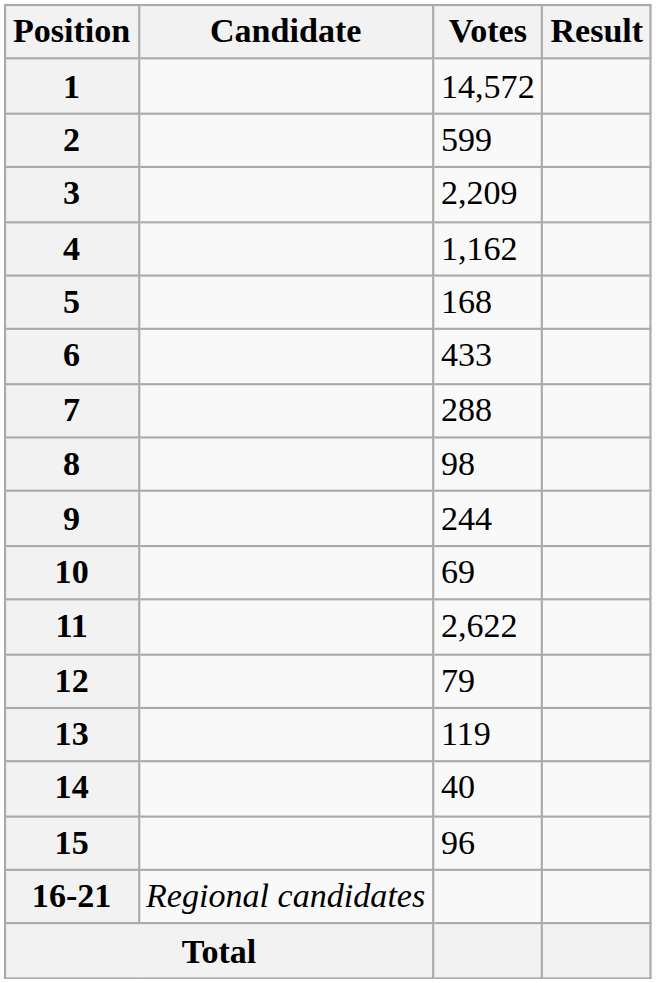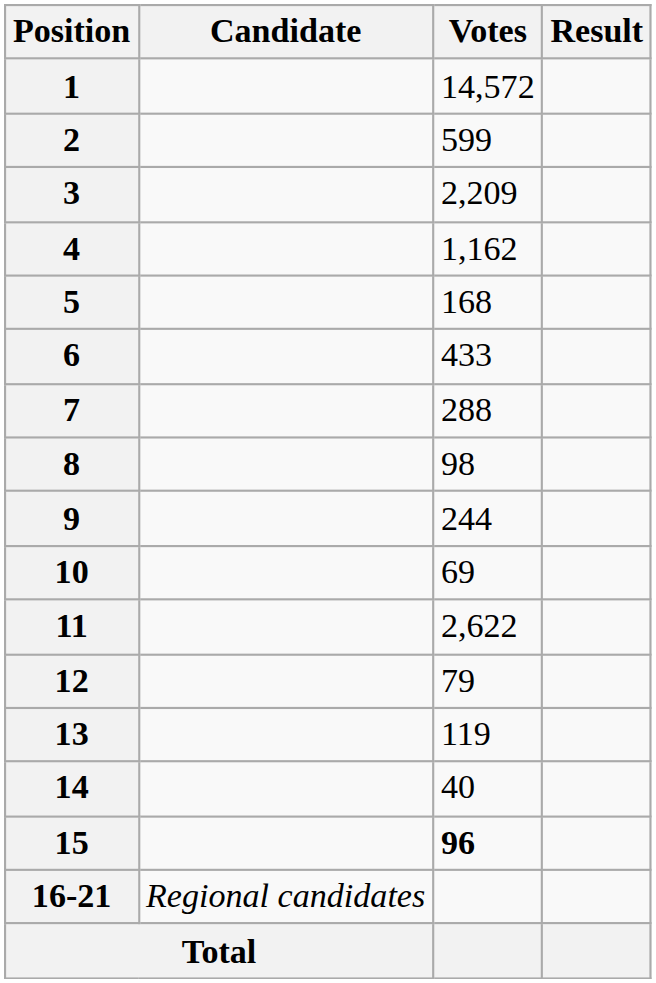(458, 842) normal -> (458, 842) bold
